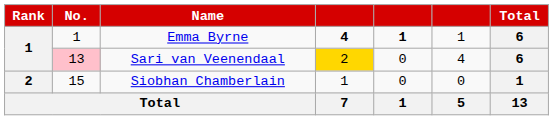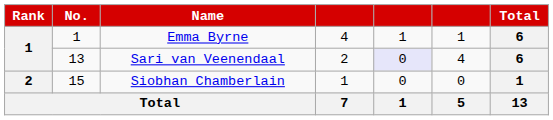(344, 38) bold -> (344, 38) normal
(403, 38) bold -> (403, 38) normal
(77, 60) pink background -> (77, 60) no background
(344, 60) gold background -> (344, 60) no background
(403, 60) no background -> (403, 60) lavender background
